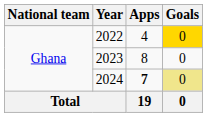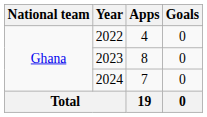(182, 36) gold background -> (182, 36) no background
(144, 79) bold -> (144, 79) normal
(182, 79) khaki background -> (182, 79) no background
